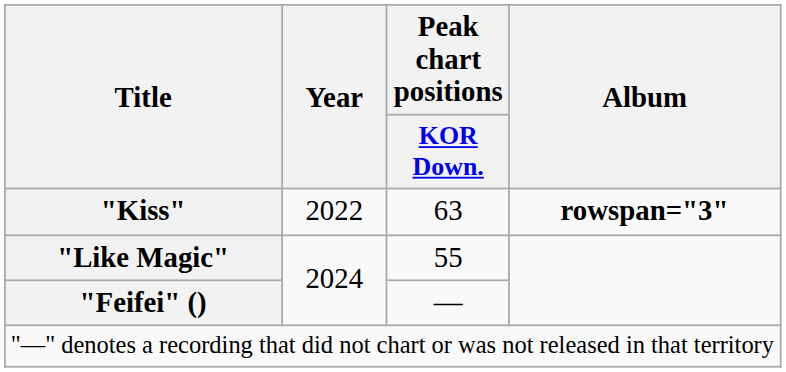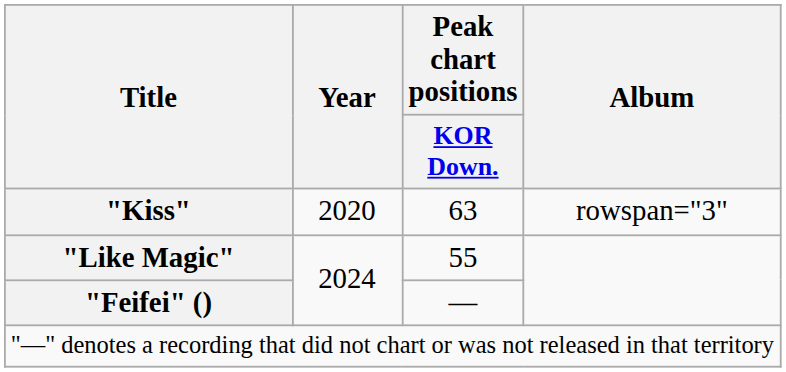(334, 211) 2022 -> (347, 211) 2020
(645, 211) bold -> (652, 211) normal
